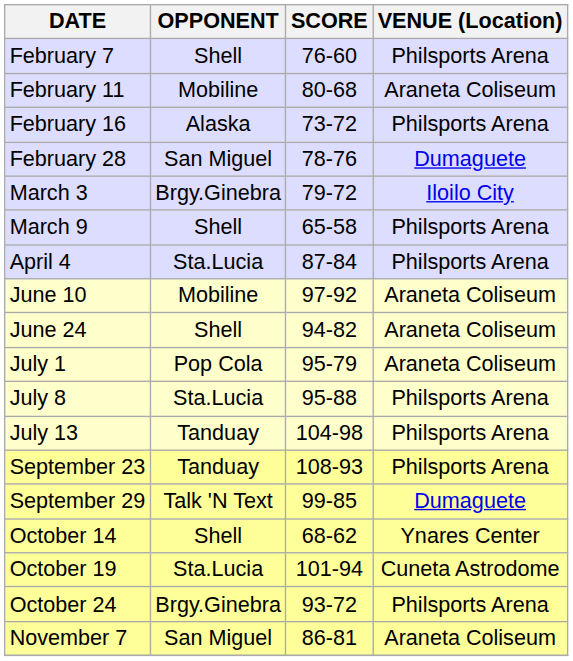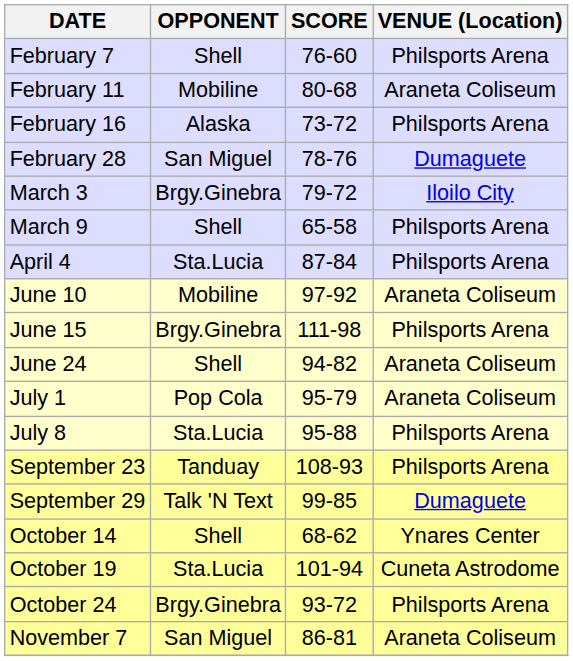+ row: (48, 329)
- row: (44, 432)
